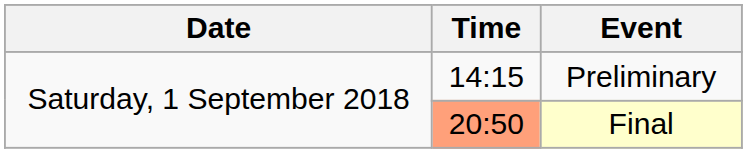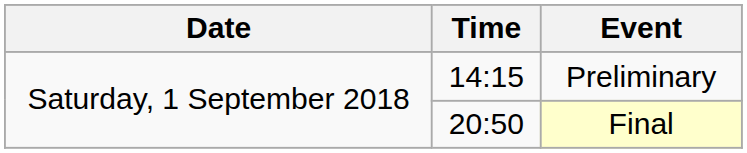(486, 123) lightsalmon background -> (486, 123) no background
